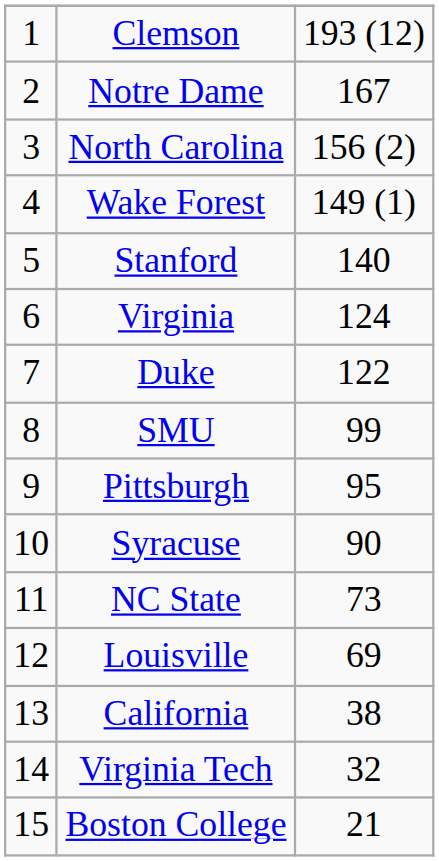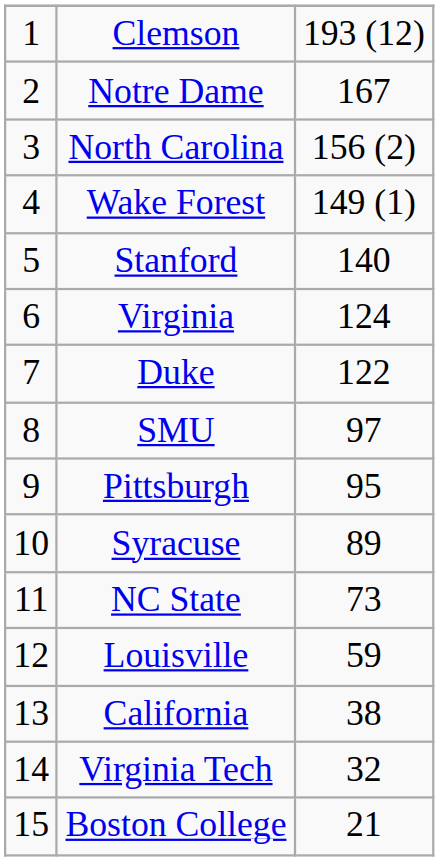(364, 429) 99 -> (364, 429) 97
(364, 542) 90 -> (364, 542) 89
(364, 655) 69 -> (364, 655) 59
